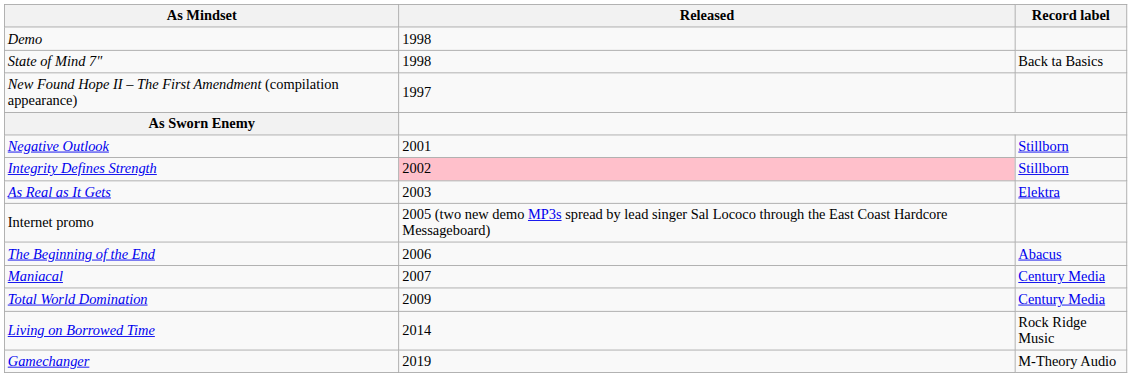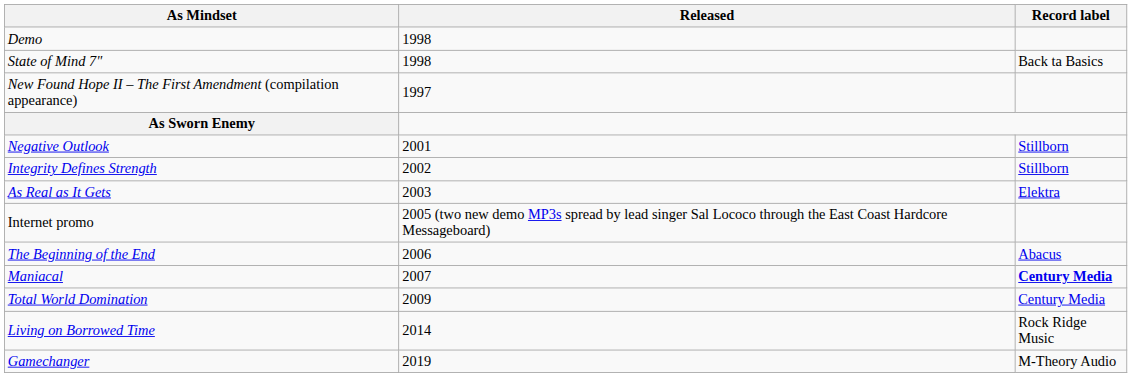(417, 169) pink background -> (417, 169) no background
(1062, 276) normal -> (1065, 276) bold
